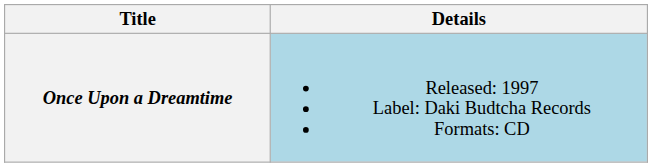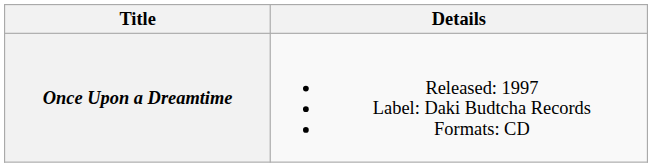(459, 108) lightblue background -> (459, 108) no background
